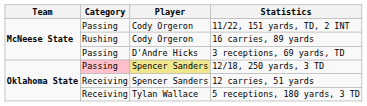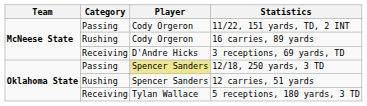(100, 53) Passing -> (105, 53) Receiving
(100, 67) pink background -> (100, 67) no background
(105, 81) Receiving -> (100, 81) Rushing
